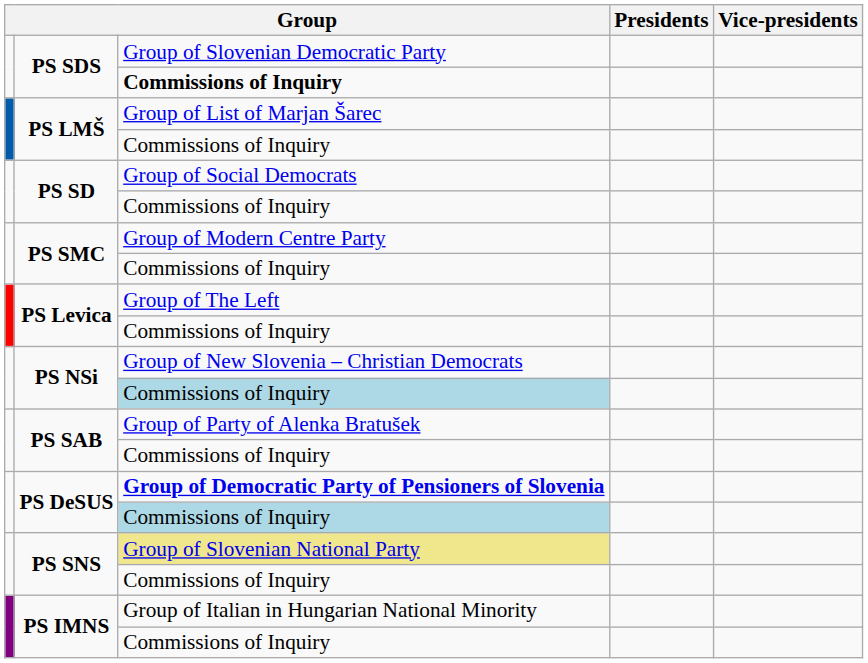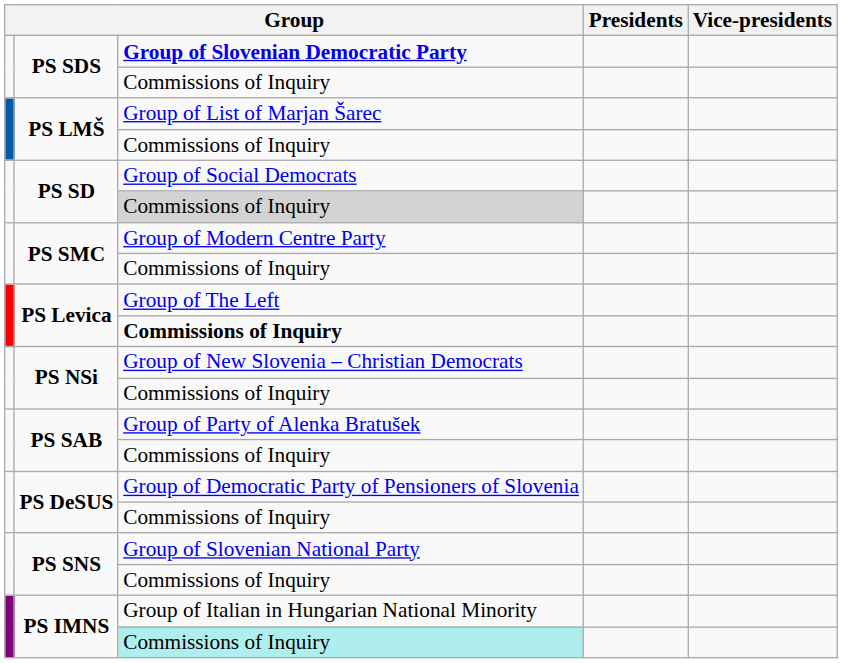(285, 51) normal -> (295, 51) bold
(233, 82) bold -> (227, 82) normal
(227, 206) no background -> (227, 206) lightgrey background
(227, 330) normal -> (233, 330) bold
(227, 393) lightblue background -> (227, 393) no background
(364, 486) bold -> (351, 486) normal
(227, 517) lightblue background -> (227, 517) no background
(272, 548) khaki background -> (272, 548) no background
(227, 641) no background -> (227, 641) paleturquoise background
